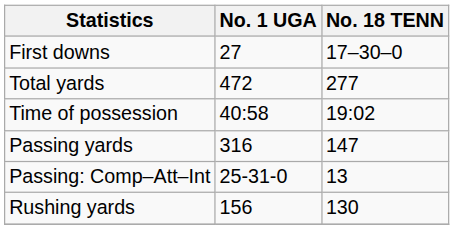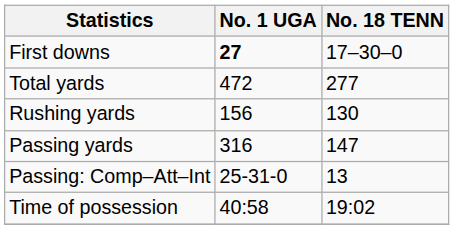(230, 51) normal -> (230, 51) bold
rows swapped: (72, 208) <-> (94, 114)
